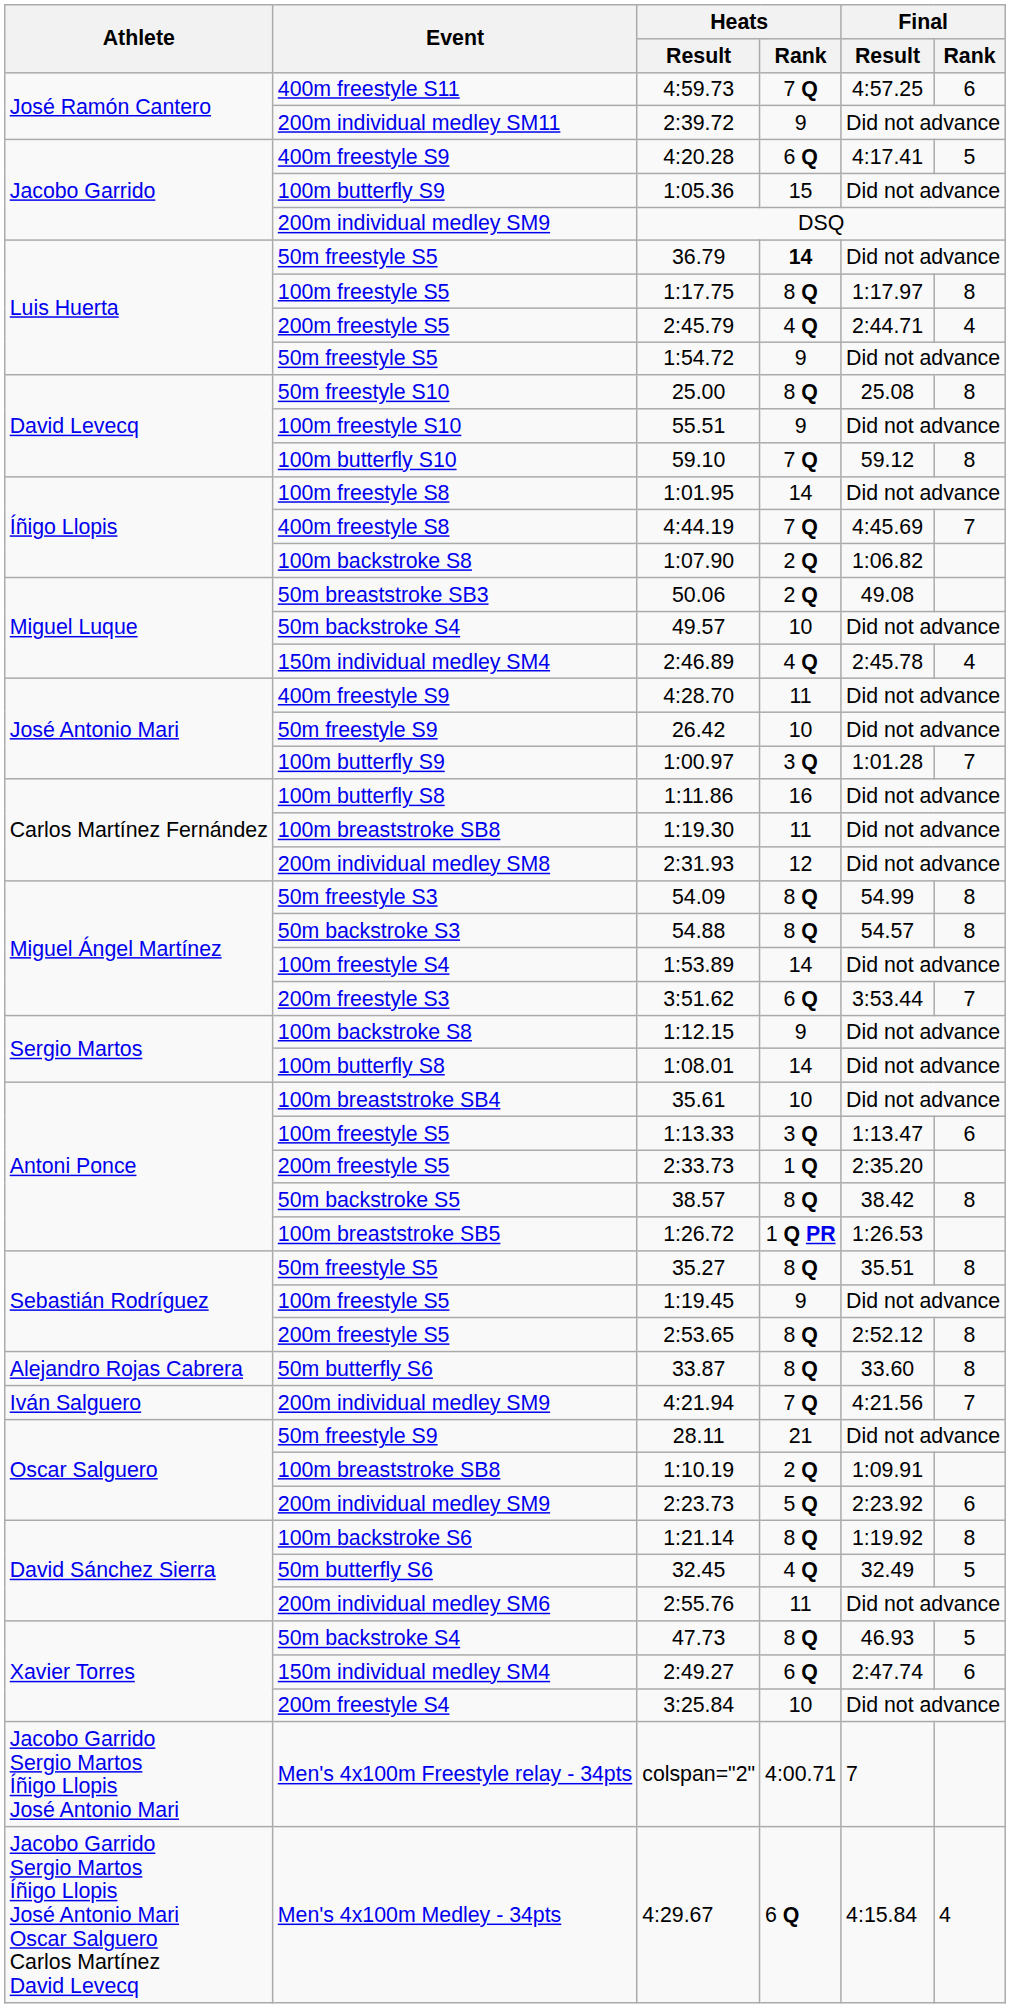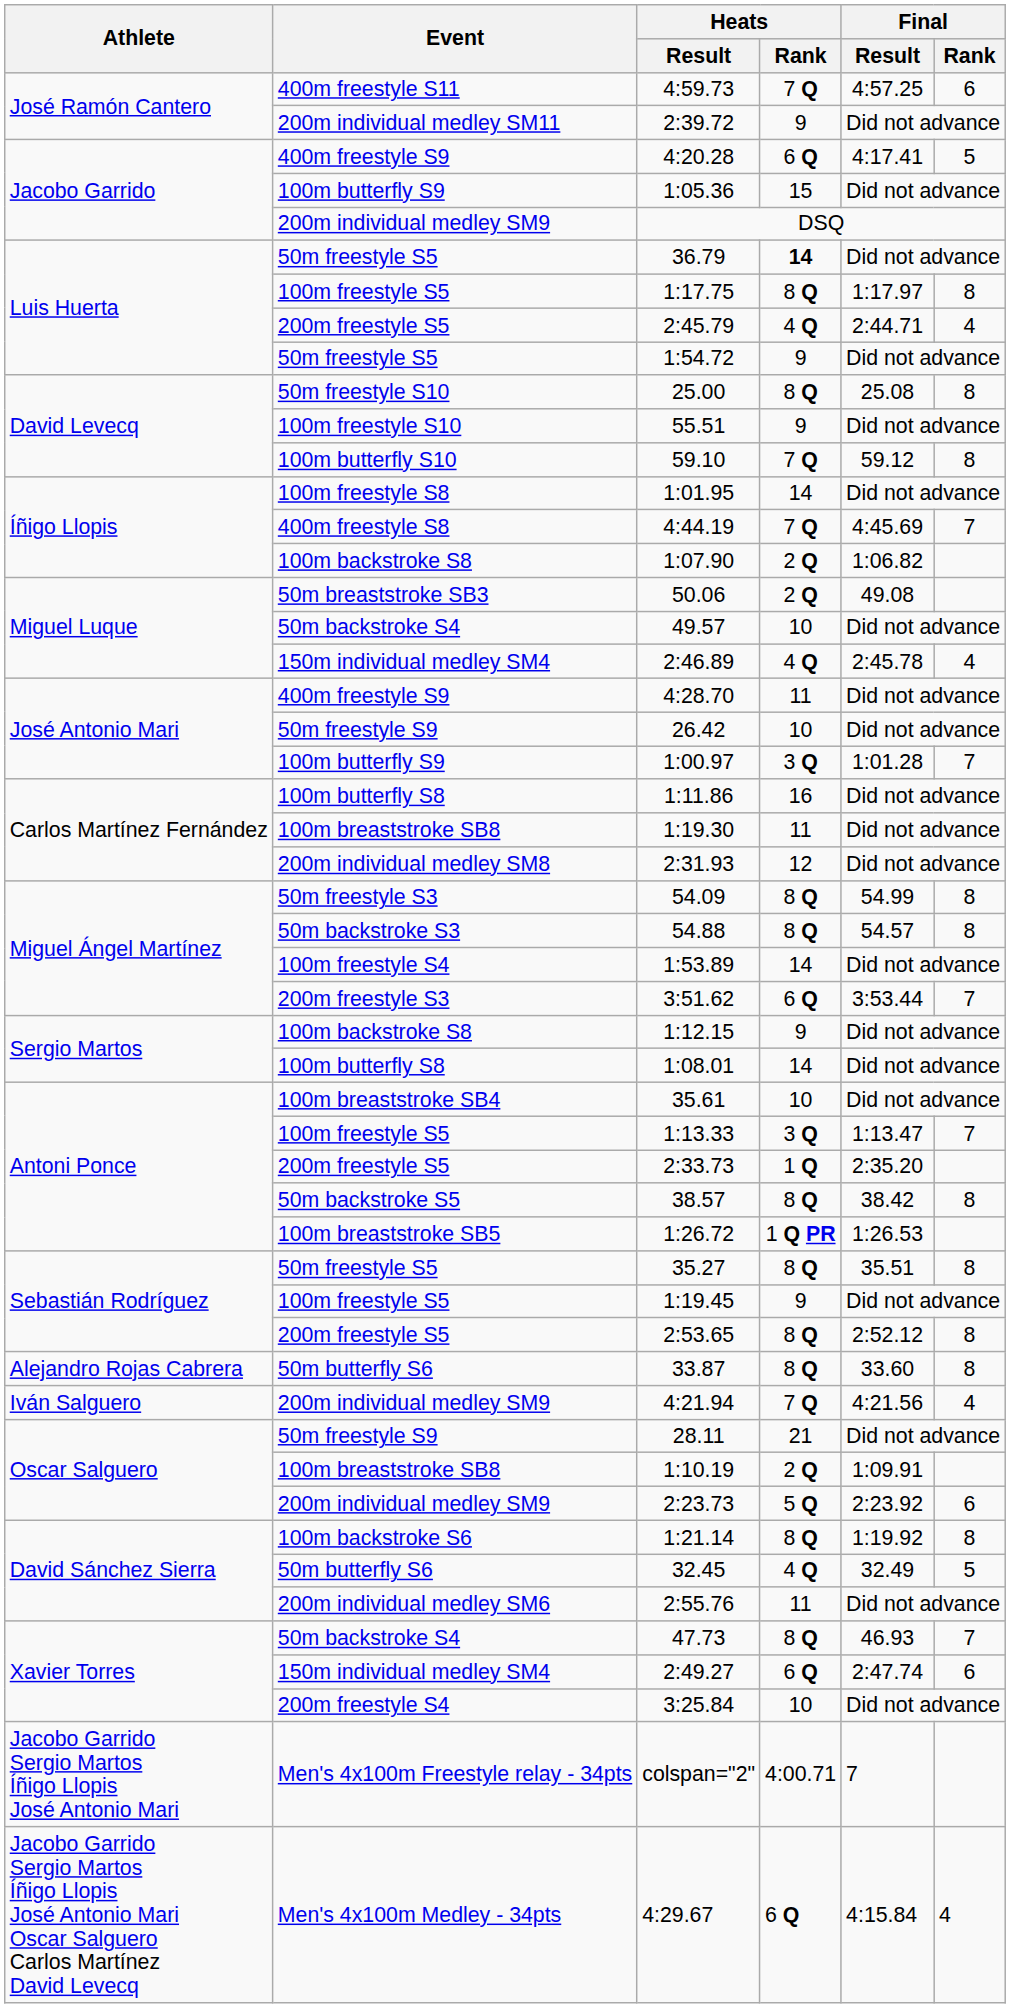(970, 1133) 6 -> (970, 1133) 7
(970, 1402) 7 -> (970, 1402) 4
(970, 1638) 5 -> (970, 1638) 7
